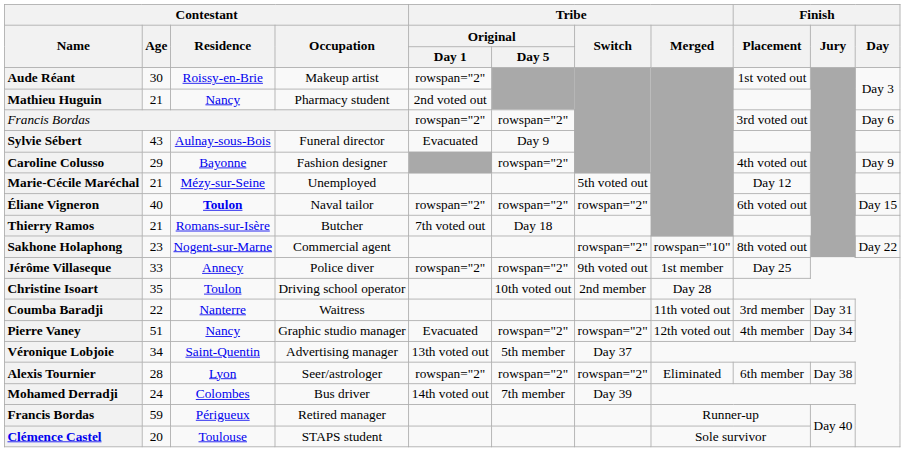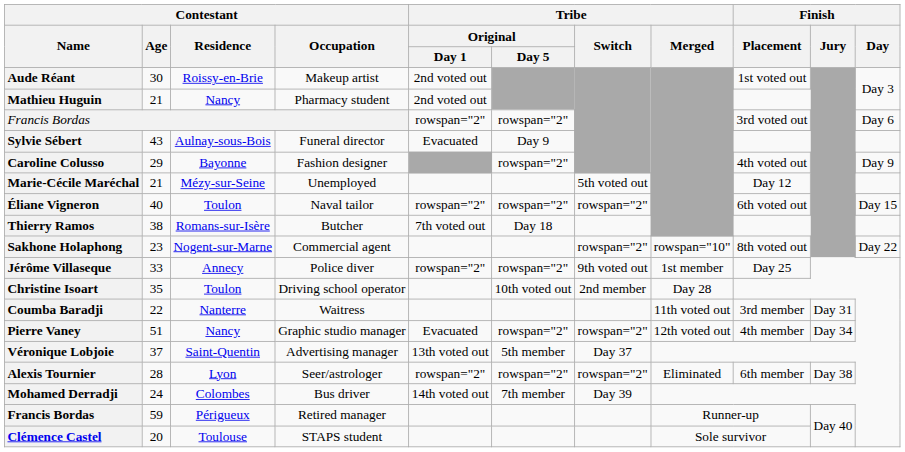(450, 78) rowspan="2" -> (450, 78) 2nd voted out
(223, 204) bold -> (223, 204) normal
(156, 225) 21 -> (156, 225) 38
(156, 352) 34 -> (156, 352) 37
